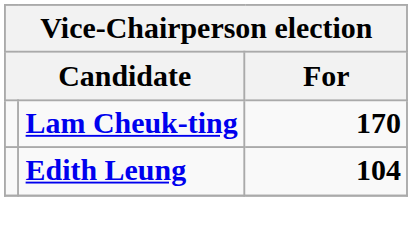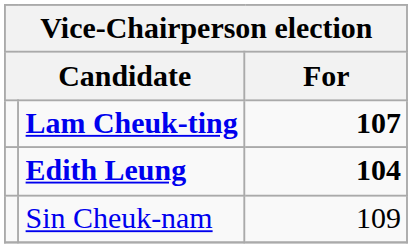(379, 123) 170 -> (379, 123) 107
+ row: (119, 218)
